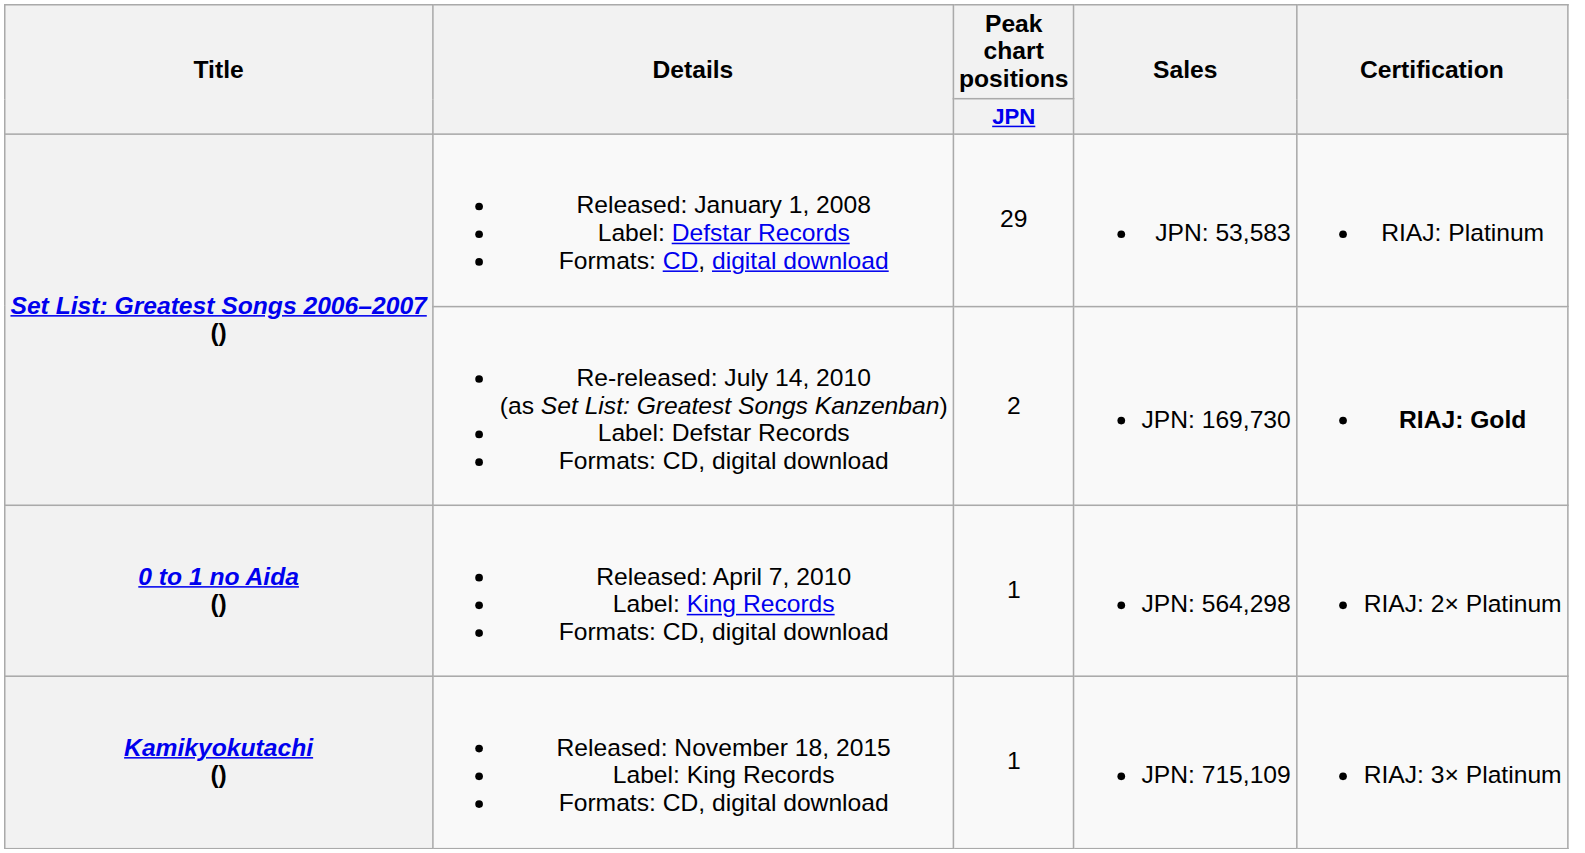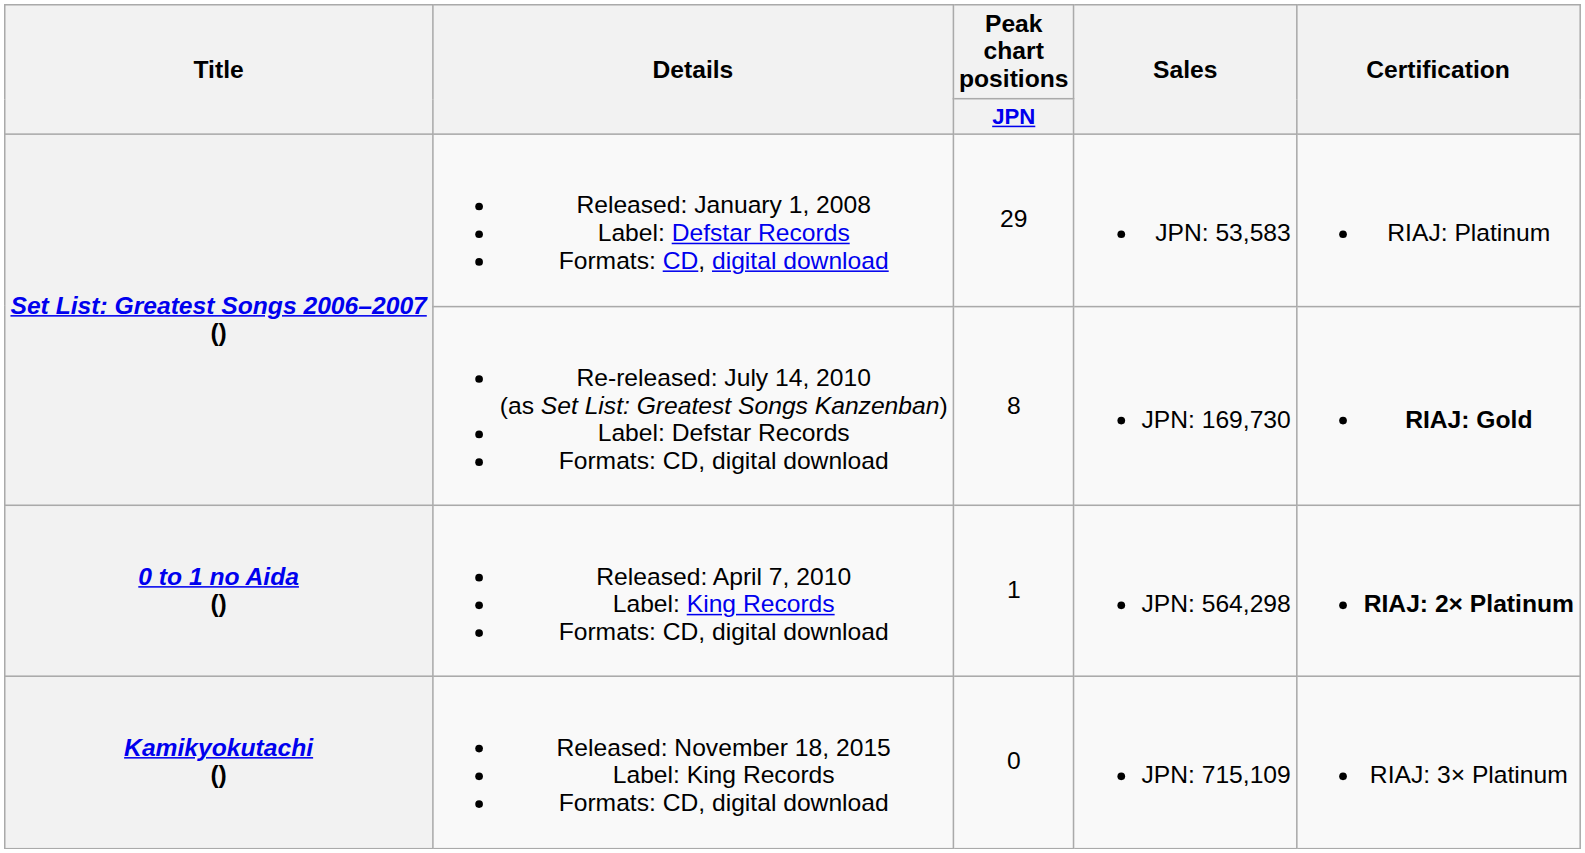(1014, 405) 2 -> (1014, 405) 8
(1432, 605) normal -> (1438, 605) bold
(1014, 762) 1 -> (1014, 762) 0
